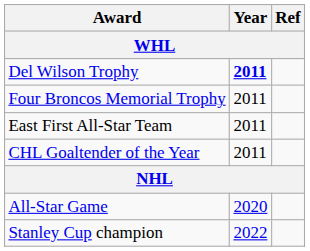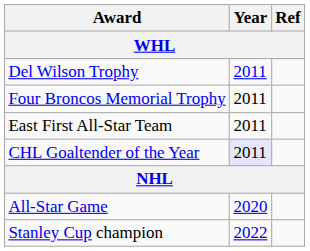(250, 71) bold -> (250, 71) normal
(250, 152) no background -> (250, 152) lavender background
